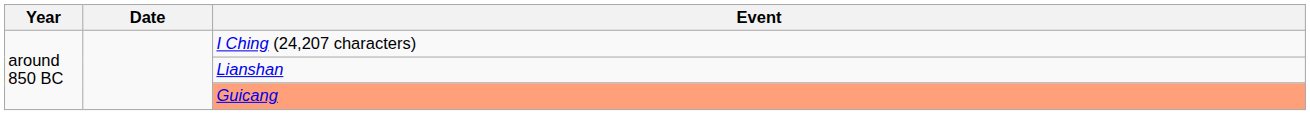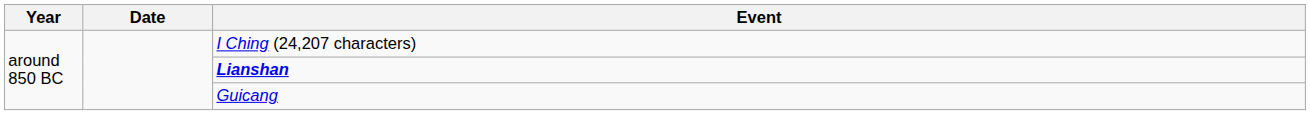(250, 69) normal -> (253, 69) bold
(247, 95) lightsalmon background -> (247, 95) no background
